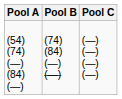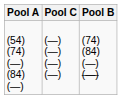columns swapped: (61, 12) <-> (98, 12)
